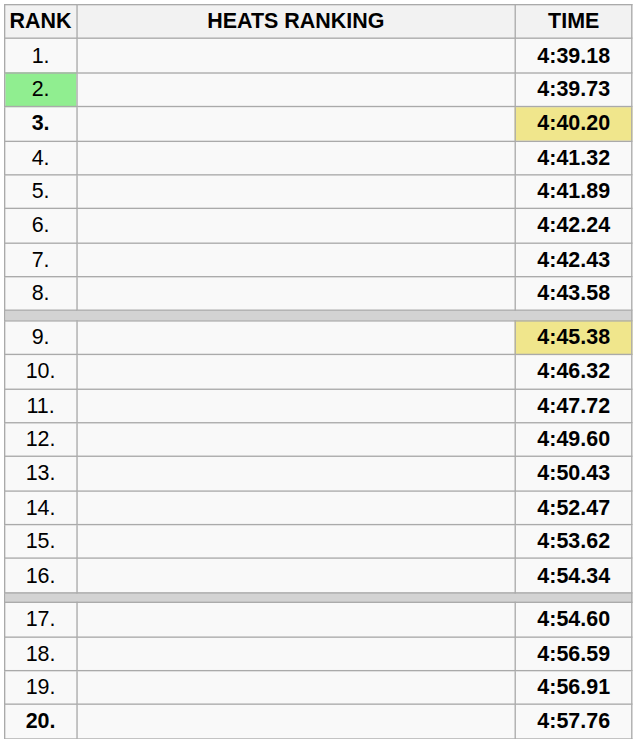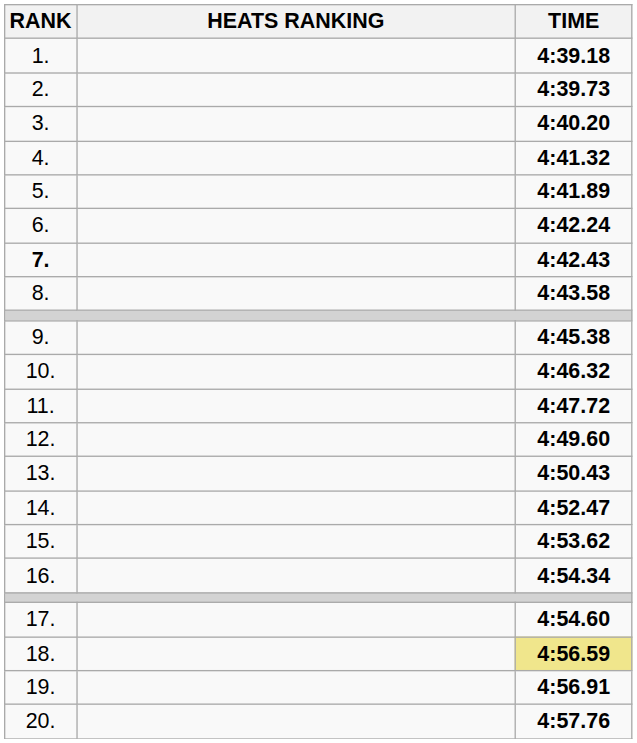(41, 89) lightgreen background -> (41, 89) no background
(41, 123) bold -> (41, 123) normal
(574, 123) khaki background -> (574, 123) no background
(41, 259) normal -> (41, 259) bold
(574, 337) khaki background -> (574, 337) no background
(574, 653) no background -> (574, 653) khaki background
(41, 721) bold -> (41, 721) normal
